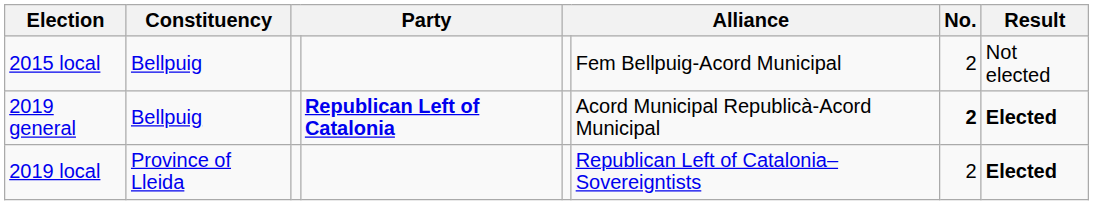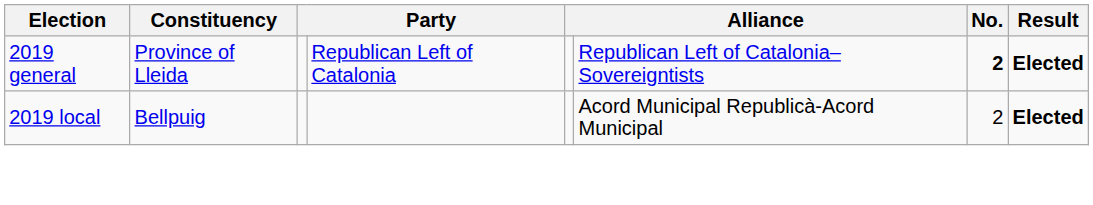- row: (55, 63)
(167, 117) Bellpuig -> (185, 63) Province of Lleida
(392, 117) bold -> (392, 63) normal
(724, 117) Acord Municipal Republicà-Acord Municipal -> (710, 63) Republican Left of Catalonia–Sovereigntists
(181, 171) Province of Lleida -> (170, 117) Bellpuig
(707, 171) Republican Left of Catalonia–Sovereigntists -> (726, 117) Acord Municipal Republicà-Acord Municipal
